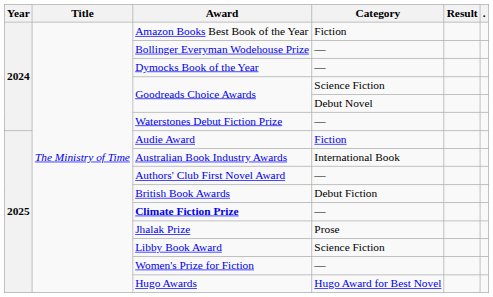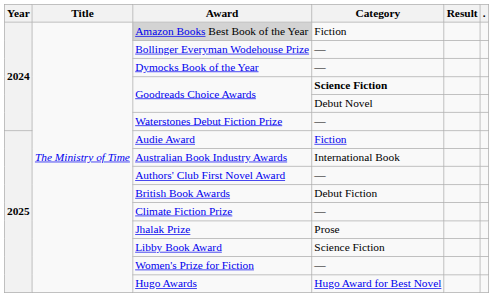(222, 31) no background -> (222, 31) lightgrey background
(350, 85) normal -> (351, 85) bold
(187, 211) bold -> (184, 211) normal
